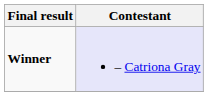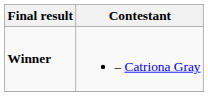(140, 67) lavender background -> (140, 67) no background
